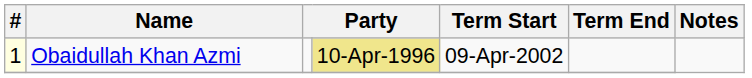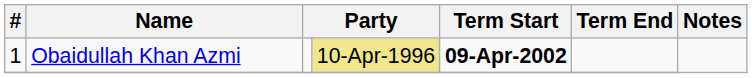(15, 55) lightyellow background -> (15, 55) no background
(504, 55) normal -> (506, 55) bold
